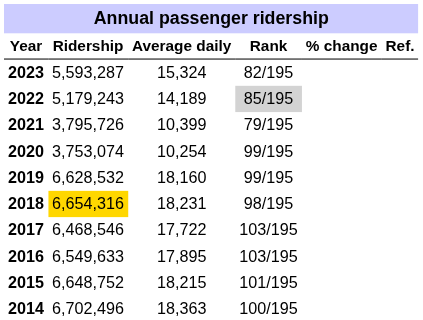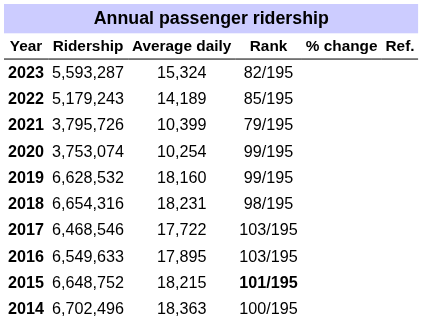(269, 98) lightgrey background -> (269, 98) no background
(88, 203) gold background -> (88, 203) no background
(269, 282) normal -> (269, 282) bold
